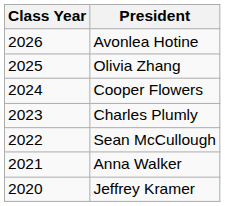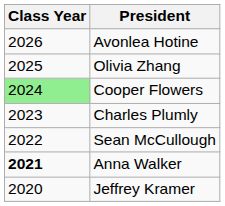(25, 90) no background -> (25, 90) lightgreen background
(25, 164) normal -> (25, 164) bold
